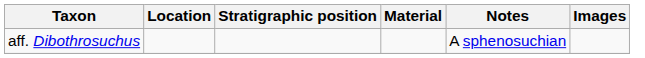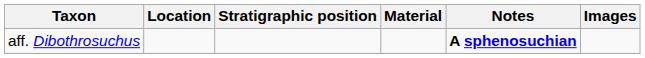(508, 41) normal -> (513, 41) bold
